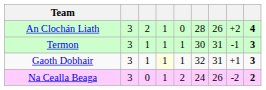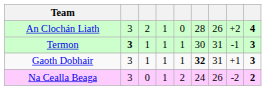(130, 45) normal -> (130, 45) bold
(165, 61) lightyellow background -> (165, 61) no background
(200, 61) normal -> (200, 61) bold
